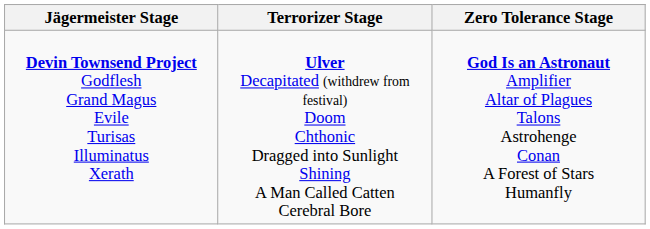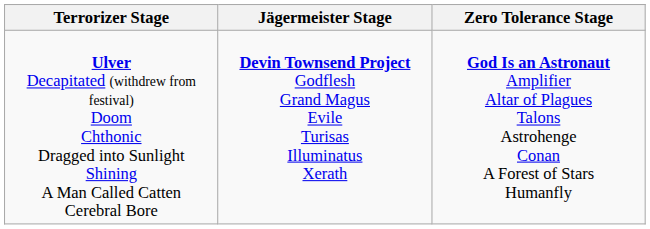columns swapped: (111, 17) <-> (325, 17)
